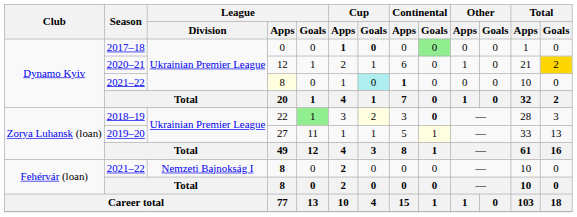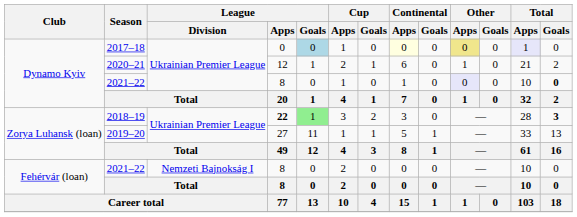(313, 47) no background -> (313, 47) lightblue background
(343, 47) bold -> (343, 47) normal
(374, 47) bold -> (374, 47) normal
(404, 47) no background -> (404, 47) lightyellow background
(434, 47) lightgreen background -> (434, 47) no background
(465, 47) no background -> (465, 47) khaki background
(526, 47) no background -> (526, 47) lavender background
(556, 64) gold background -> (556, 64) no background
(282, 82) lightyellow background -> (282, 82) no background
(374, 82) paleturquoise background -> (374, 82) no background
(404, 82) bold -> (404, 82) normal
(465, 82) no background -> (465, 82) lavender background
(556, 82) normal -> (556, 82) bold
(282, 116) normal -> (282, 116) bold
(374, 116) lightyellow background -> (374, 116) no background
(434, 116) bold -> (434, 116) normal
(556, 116) normal -> (556, 116) bold
(434, 133) lightyellow background -> (434, 133) no background
(282, 168) bold -> (282, 168) normal
(343, 168) bold -> (343, 168) normal
